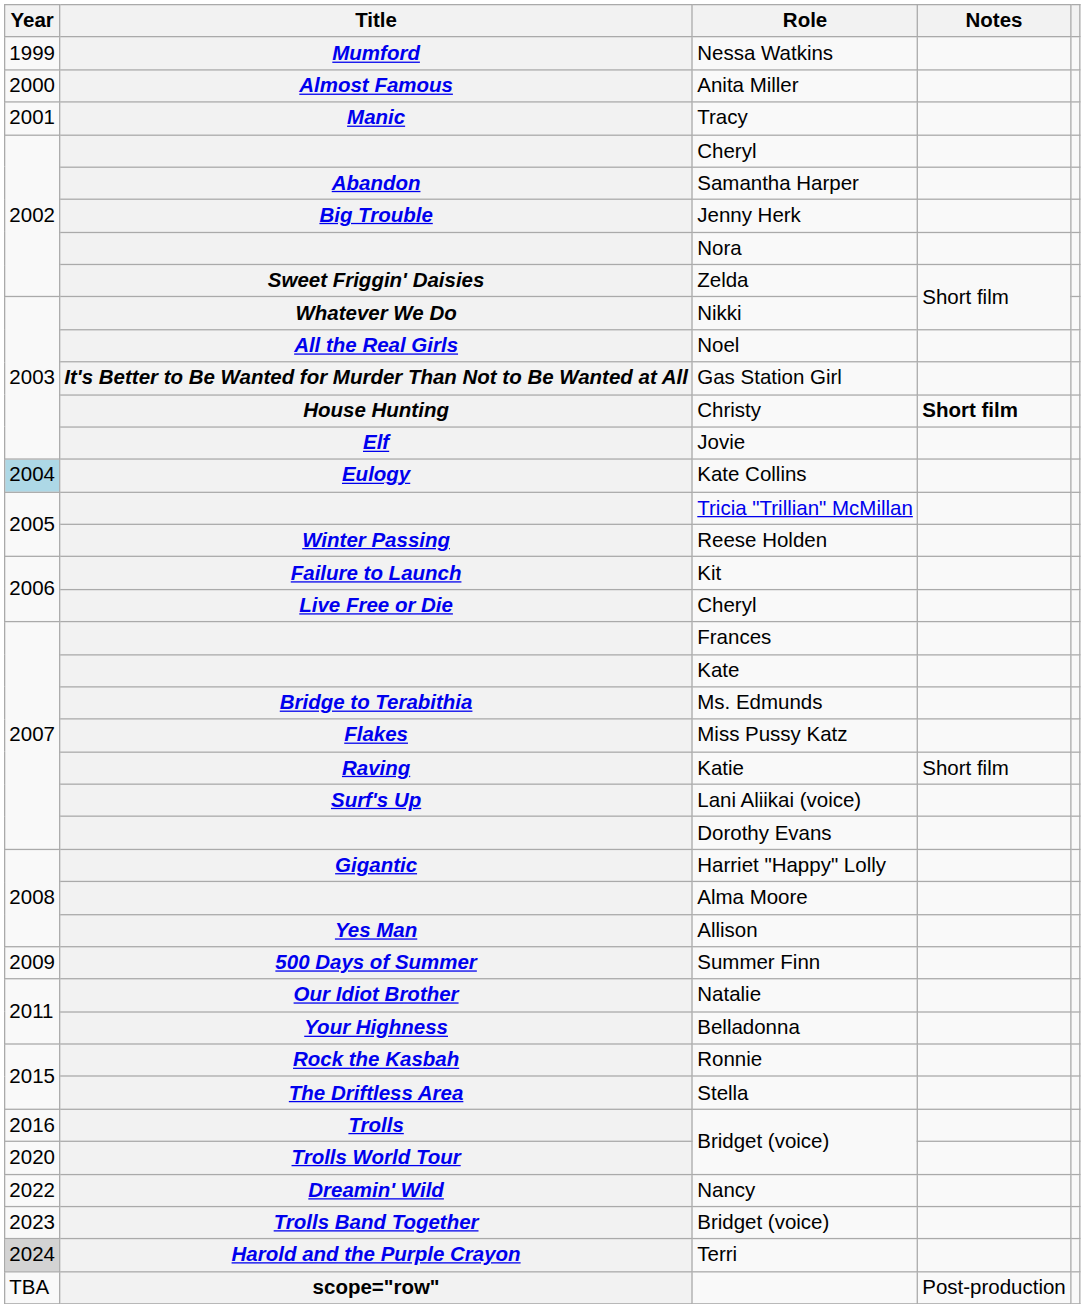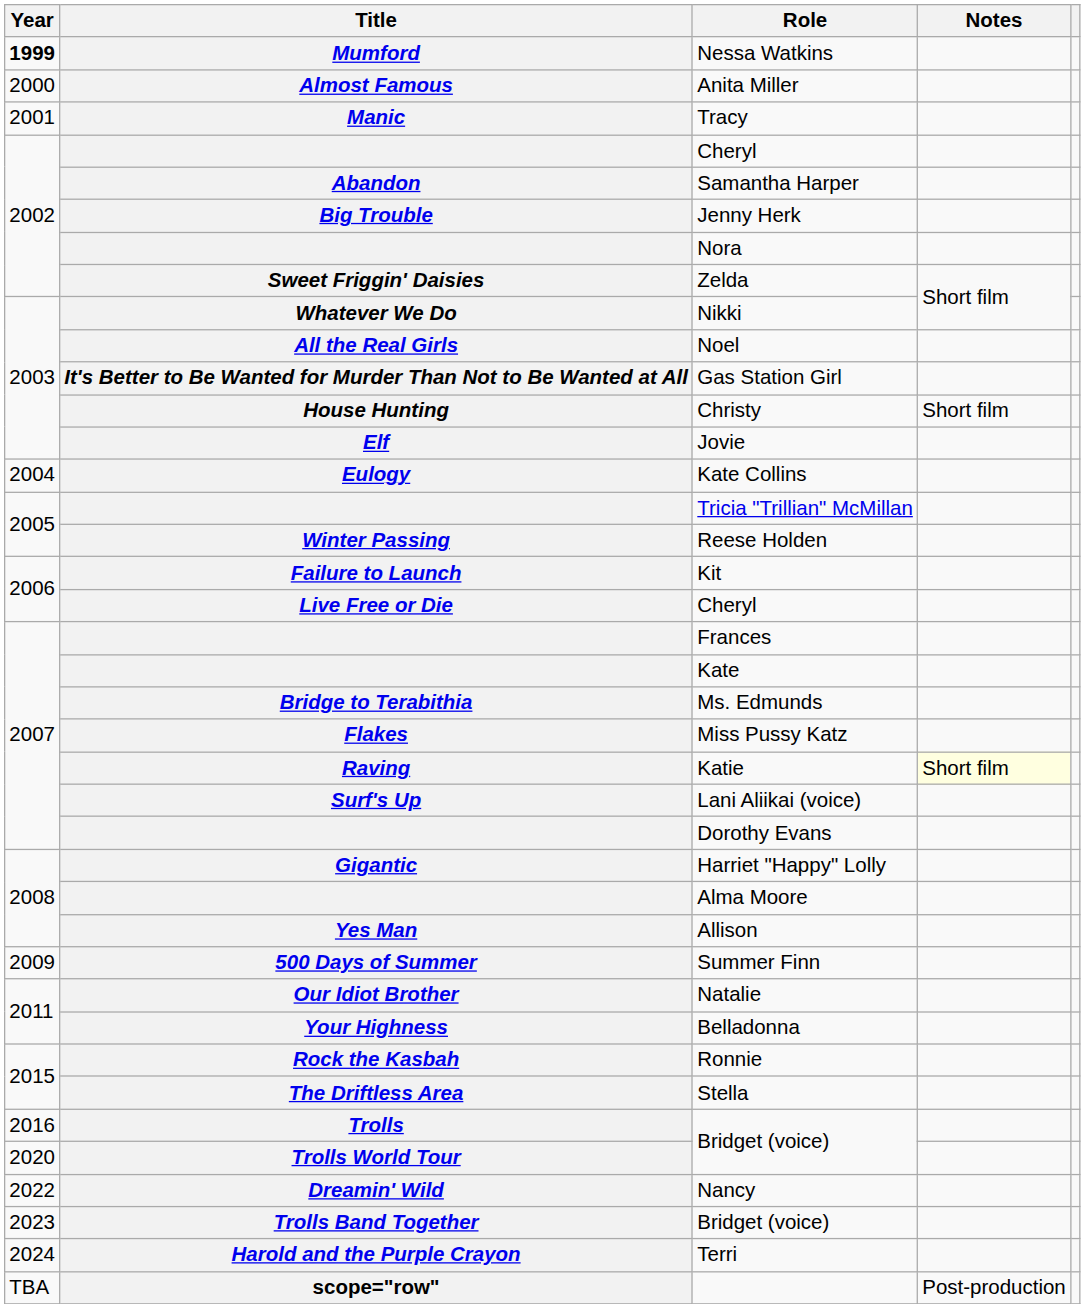(32, 53) normal -> (32, 53) bold
(970, 410) bold -> (966, 410) normal
(32, 475) lightblue background -> (32, 475) no background
(966, 767) no background -> (966, 767) lightyellow background
(32, 1254) lightgrey background -> (32, 1254) no background
